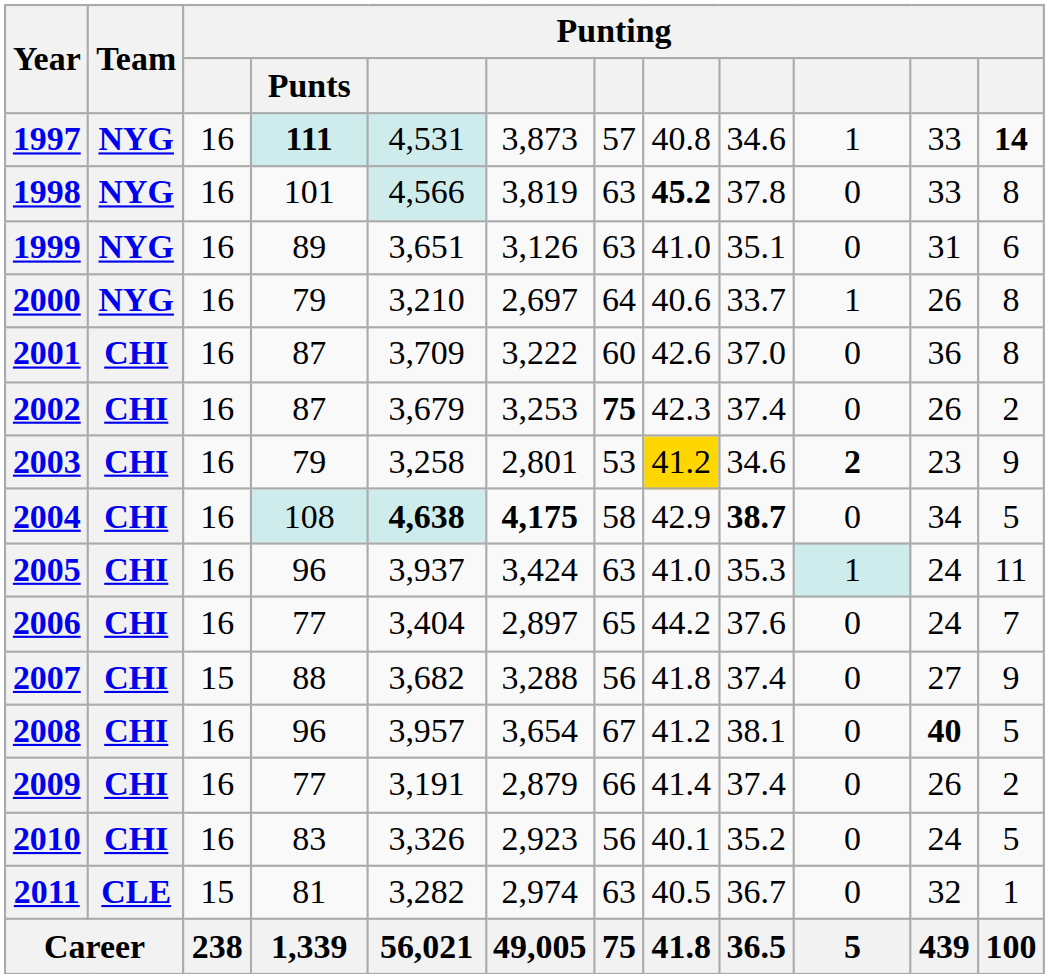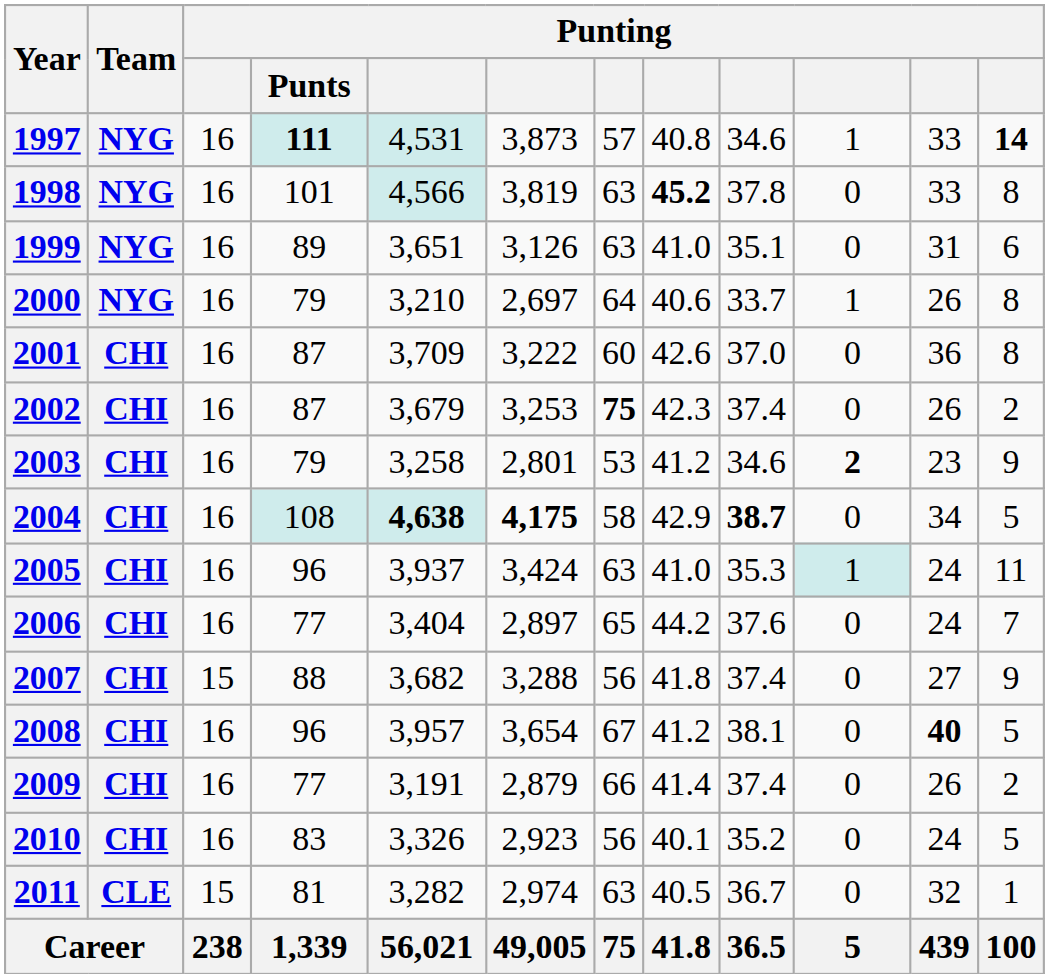(681, 461) gold background -> (681, 461) no background
